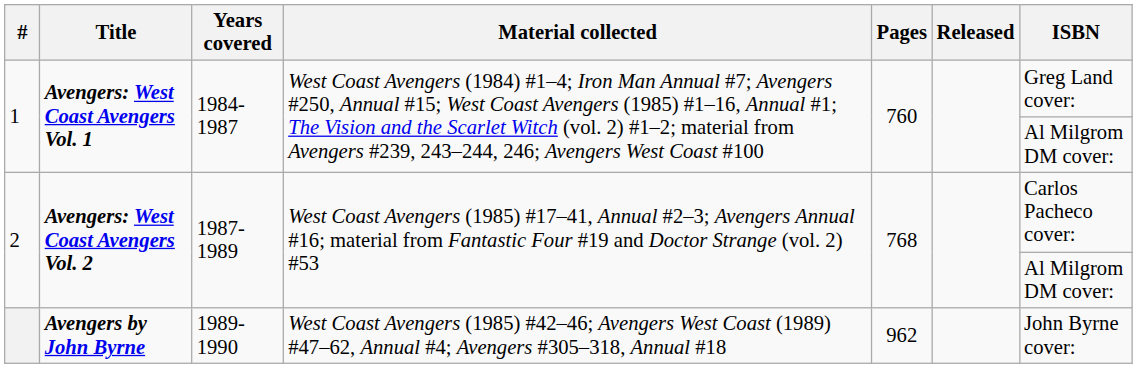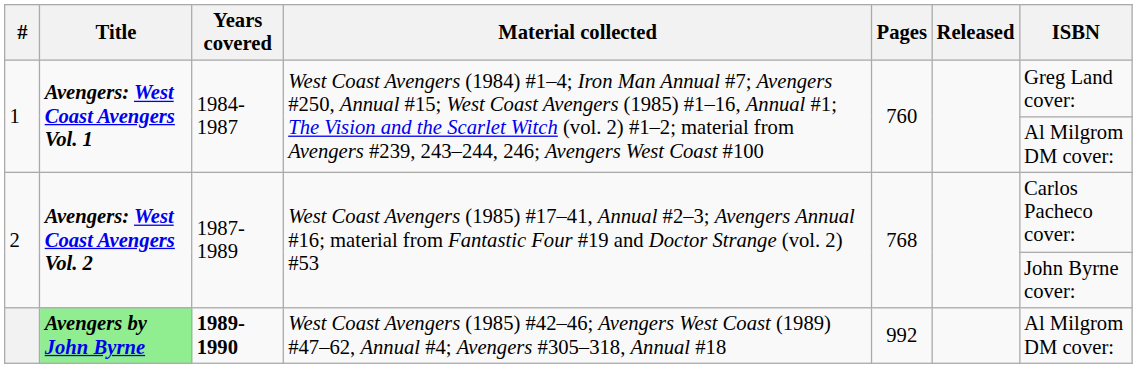(1074, 279) Al Milgrom DM cover: -> (1071, 279) John Byrne cover:
(96, 335) no background -> (96, 335) lightgreen background
(221, 335) normal -> (221, 335) bold
(902, 335) 962 -> (902, 335) 992
(1071, 335) John Byrne cover: -> (1074, 335) Al Milgrom DM cover:
